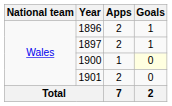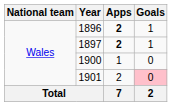(119, 28) normal -> (119, 28) bold
(119, 45) normal -> (119, 45) bold
(151, 61) lightyellow background -> (151, 61) no background
(151, 77) no background -> (151, 77) pink background
